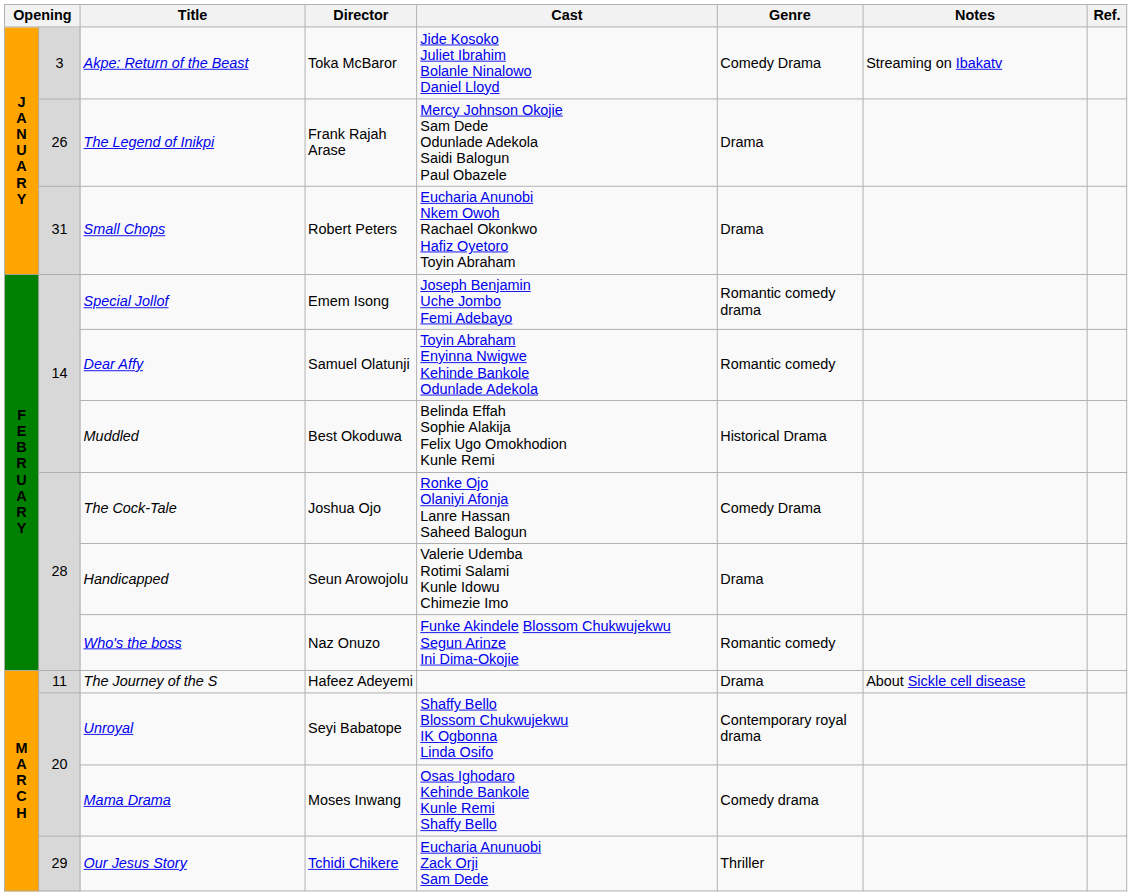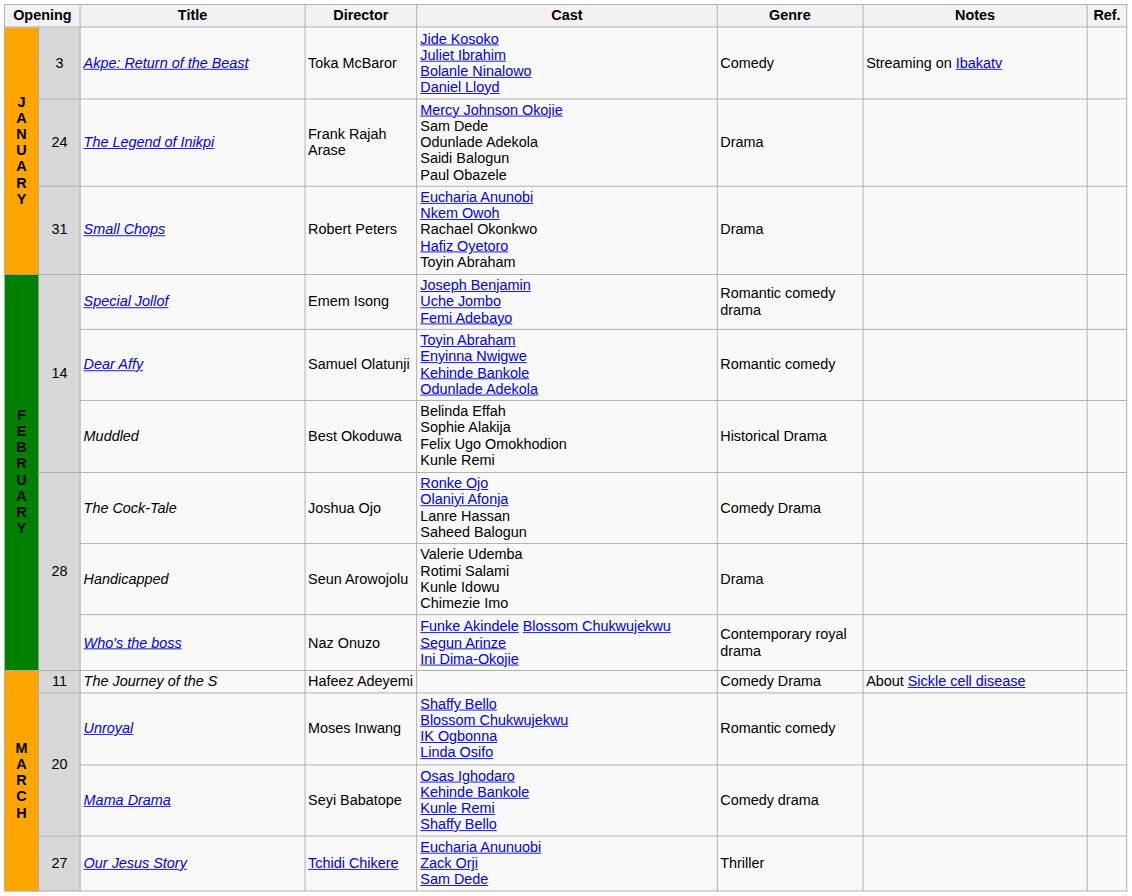(771, 63) Comedy Drama -> (747, 63) Comedy
(59, 142) 26 -> (59, 142) 24
(778, 642) Romantic comedy -> (783, 642) Contemporary royal drama
(742, 681) Drama -> (771, 681) Comedy Drama
(355, 728) Seyi Babatope -> (355, 728) Moses Inwang
(783, 728) Contemporary royal drama -> (778, 728) Romantic comedy
(355, 800) Moses Inwang -> (355, 800) Seyi Babatope
(59, 863) 29 -> (59, 863) 27
